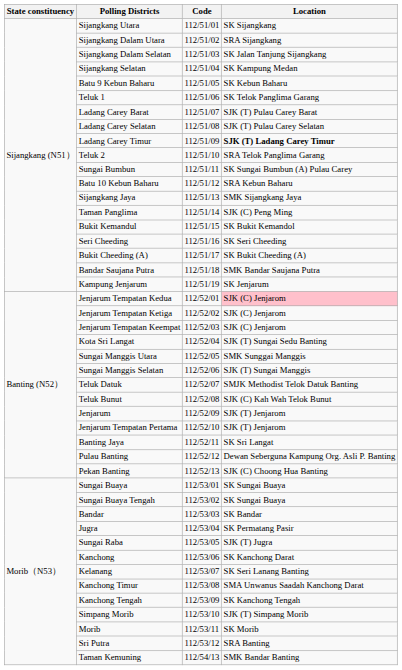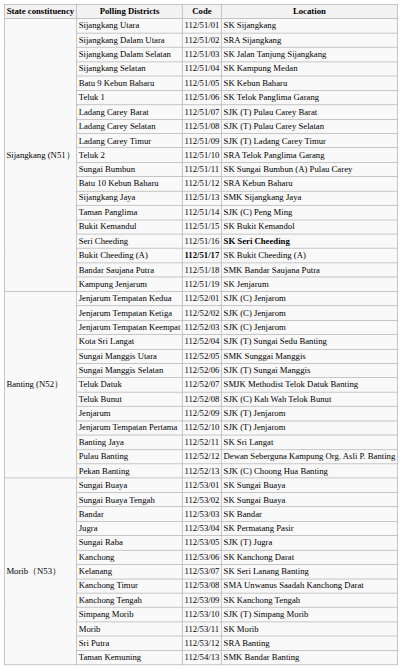(279, 140) bold -> (275, 140) normal
(255, 241) normal -> (257, 241) bold
(202, 255) normal -> (202, 255) bold
(255, 298) pink background -> (255, 298) no background
